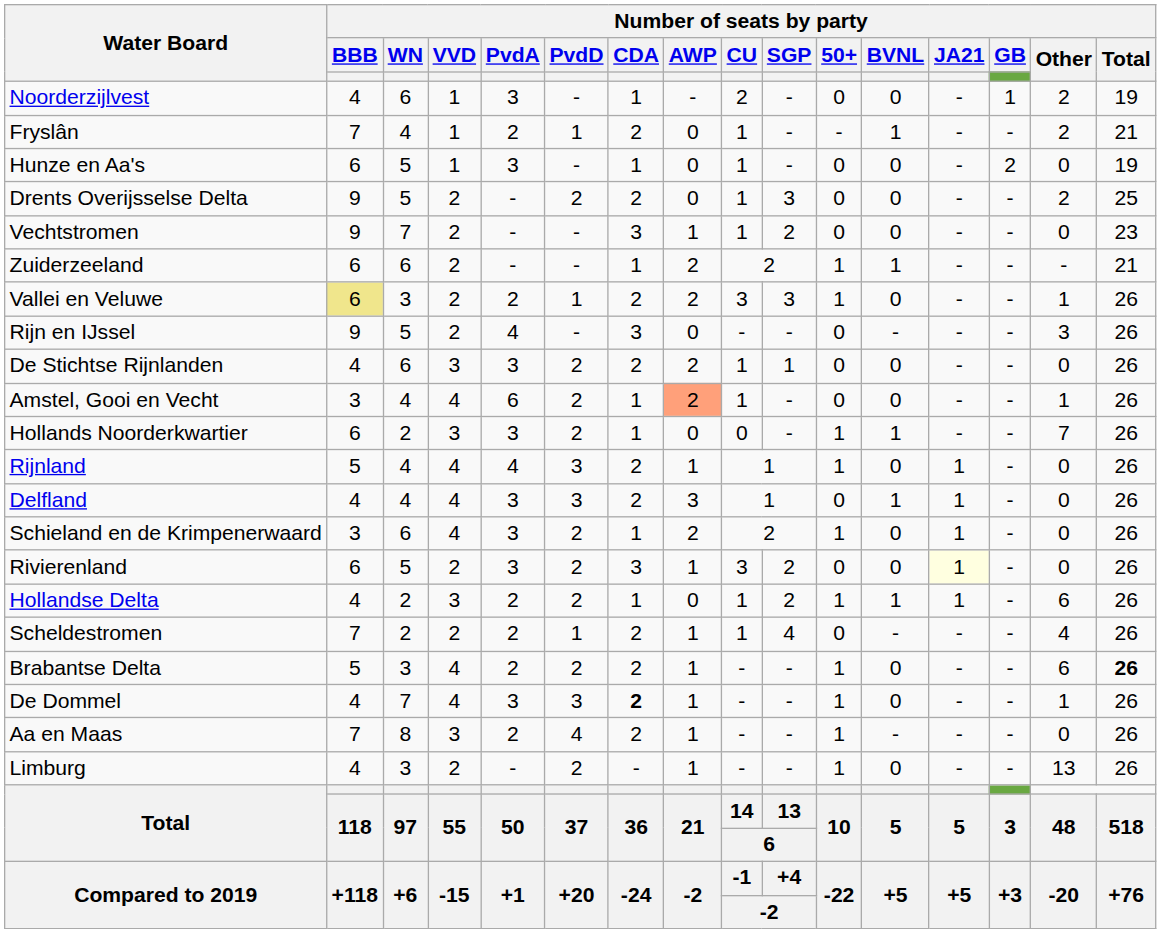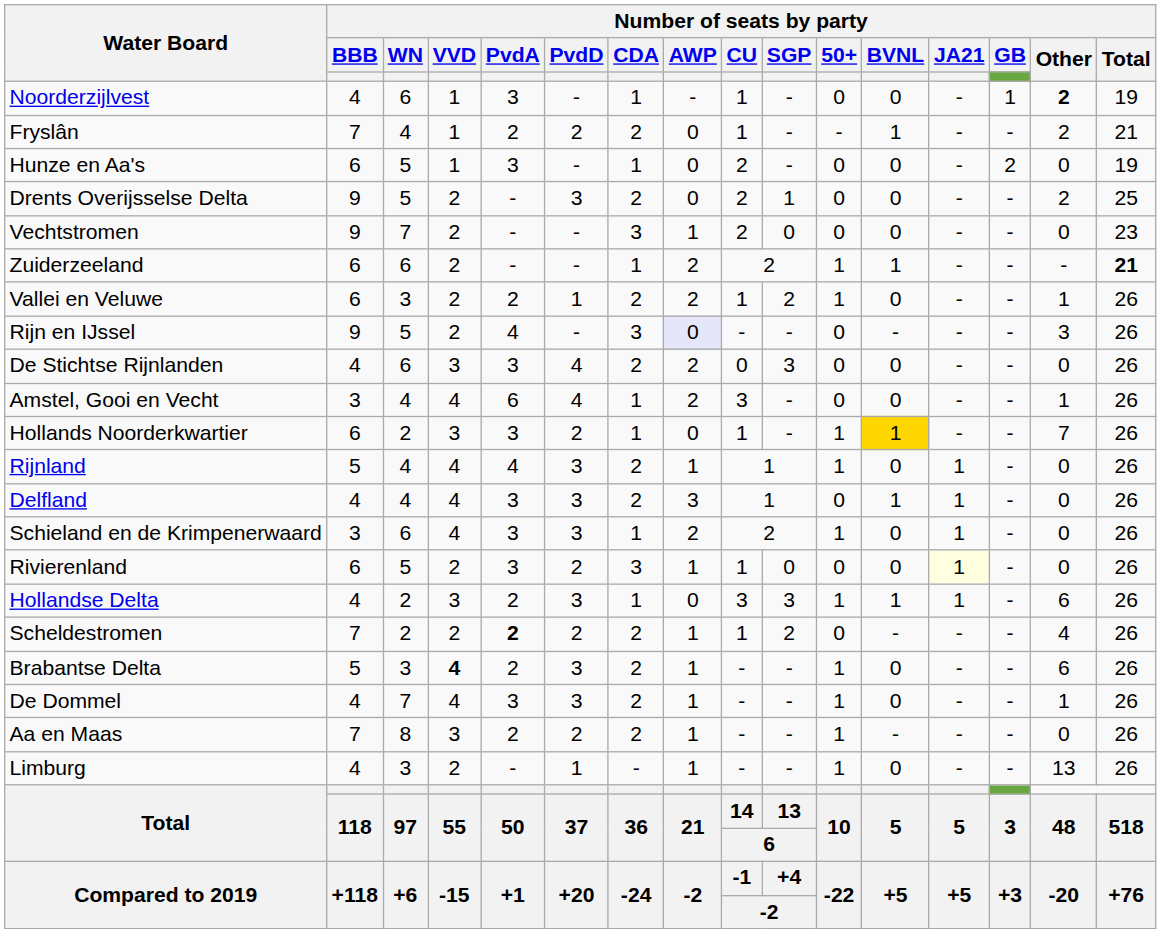(742, 97) 2 -> (742, 97) 1
(1064, 97) normal -> (1064, 97) bold
(577, 131) 1 -> (577, 131) 2
(742, 164) 1 -> (742, 164) 2
(577, 198) 2 -> (577, 198) 3
(742, 198) 1 -> (742, 198) 2
(789, 198) 3 -> (789, 198) 1
(742, 231) 1 -> (742, 231) 2
(789, 231) 2 -> (789, 231) 0
(1126, 265) normal -> (1126, 265) bold
(355, 298) khaki background -> (355, 298) no background
(742, 298) 3 -> (742, 298) 1
(789, 298) 3 -> (789, 298) 2
(693, 332) no background -> (693, 332) lavender background
(577, 365) 2 -> (577, 365) 4
(742, 365) 1 -> (742, 365) 0
(789, 365) 1 -> (789, 365) 3
(577, 399) 2 -> (577, 399) 4
(693, 399) lightsalmon background -> (693, 399) no background
(742, 399) 1 -> (742, 399) 3
(742, 432) 0 -> (742, 432) 1
(896, 432) no background -> (896, 432) gold background
(577, 533) 2 -> (577, 533) 3
(742, 566) 3 -> (742, 566) 1
(789, 566) 2 -> (789, 566) 0
(577, 600) 2 -> (577, 600) 3
(742, 600) 1 -> (742, 600) 3
(789, 600) 2 -> (789, 600) 3
(513, 633) normal -> (513, 633) bold
(577, 633) 1 -> (577, 633) 2
(789, 633) 4 -> (789, 633) 2
(454, 667) normal -> (454, 667) bold
(577, 667) 2 -> (577, 667) 3
(1126, 667) bold -> (1126, 667) normal
(636, 700) bold -> (636, 700) normal
(577, 734) 4 -> (577, 734) 2
(577, 767) 2 -> (577, 767) 1
